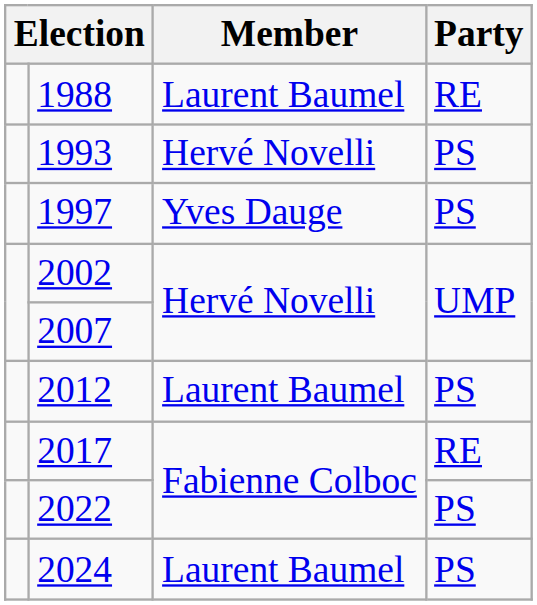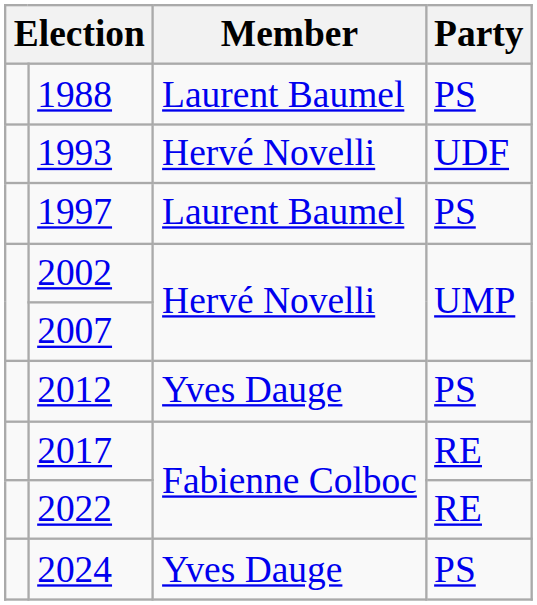(458, 93) RE -> (455, 93) PS
(455, 152) PS -> (472, 152) UDF
(252, 212) Yves Dauge -> (283, 212) Laurent Baumel
(283, 390) Laurent Baumel -> (252, 390) Yves Dauge
(455, 509) PS -> (458, 509) RE
(283, 568) Laurent Baumel -> (252, 568) Yves Dauge
